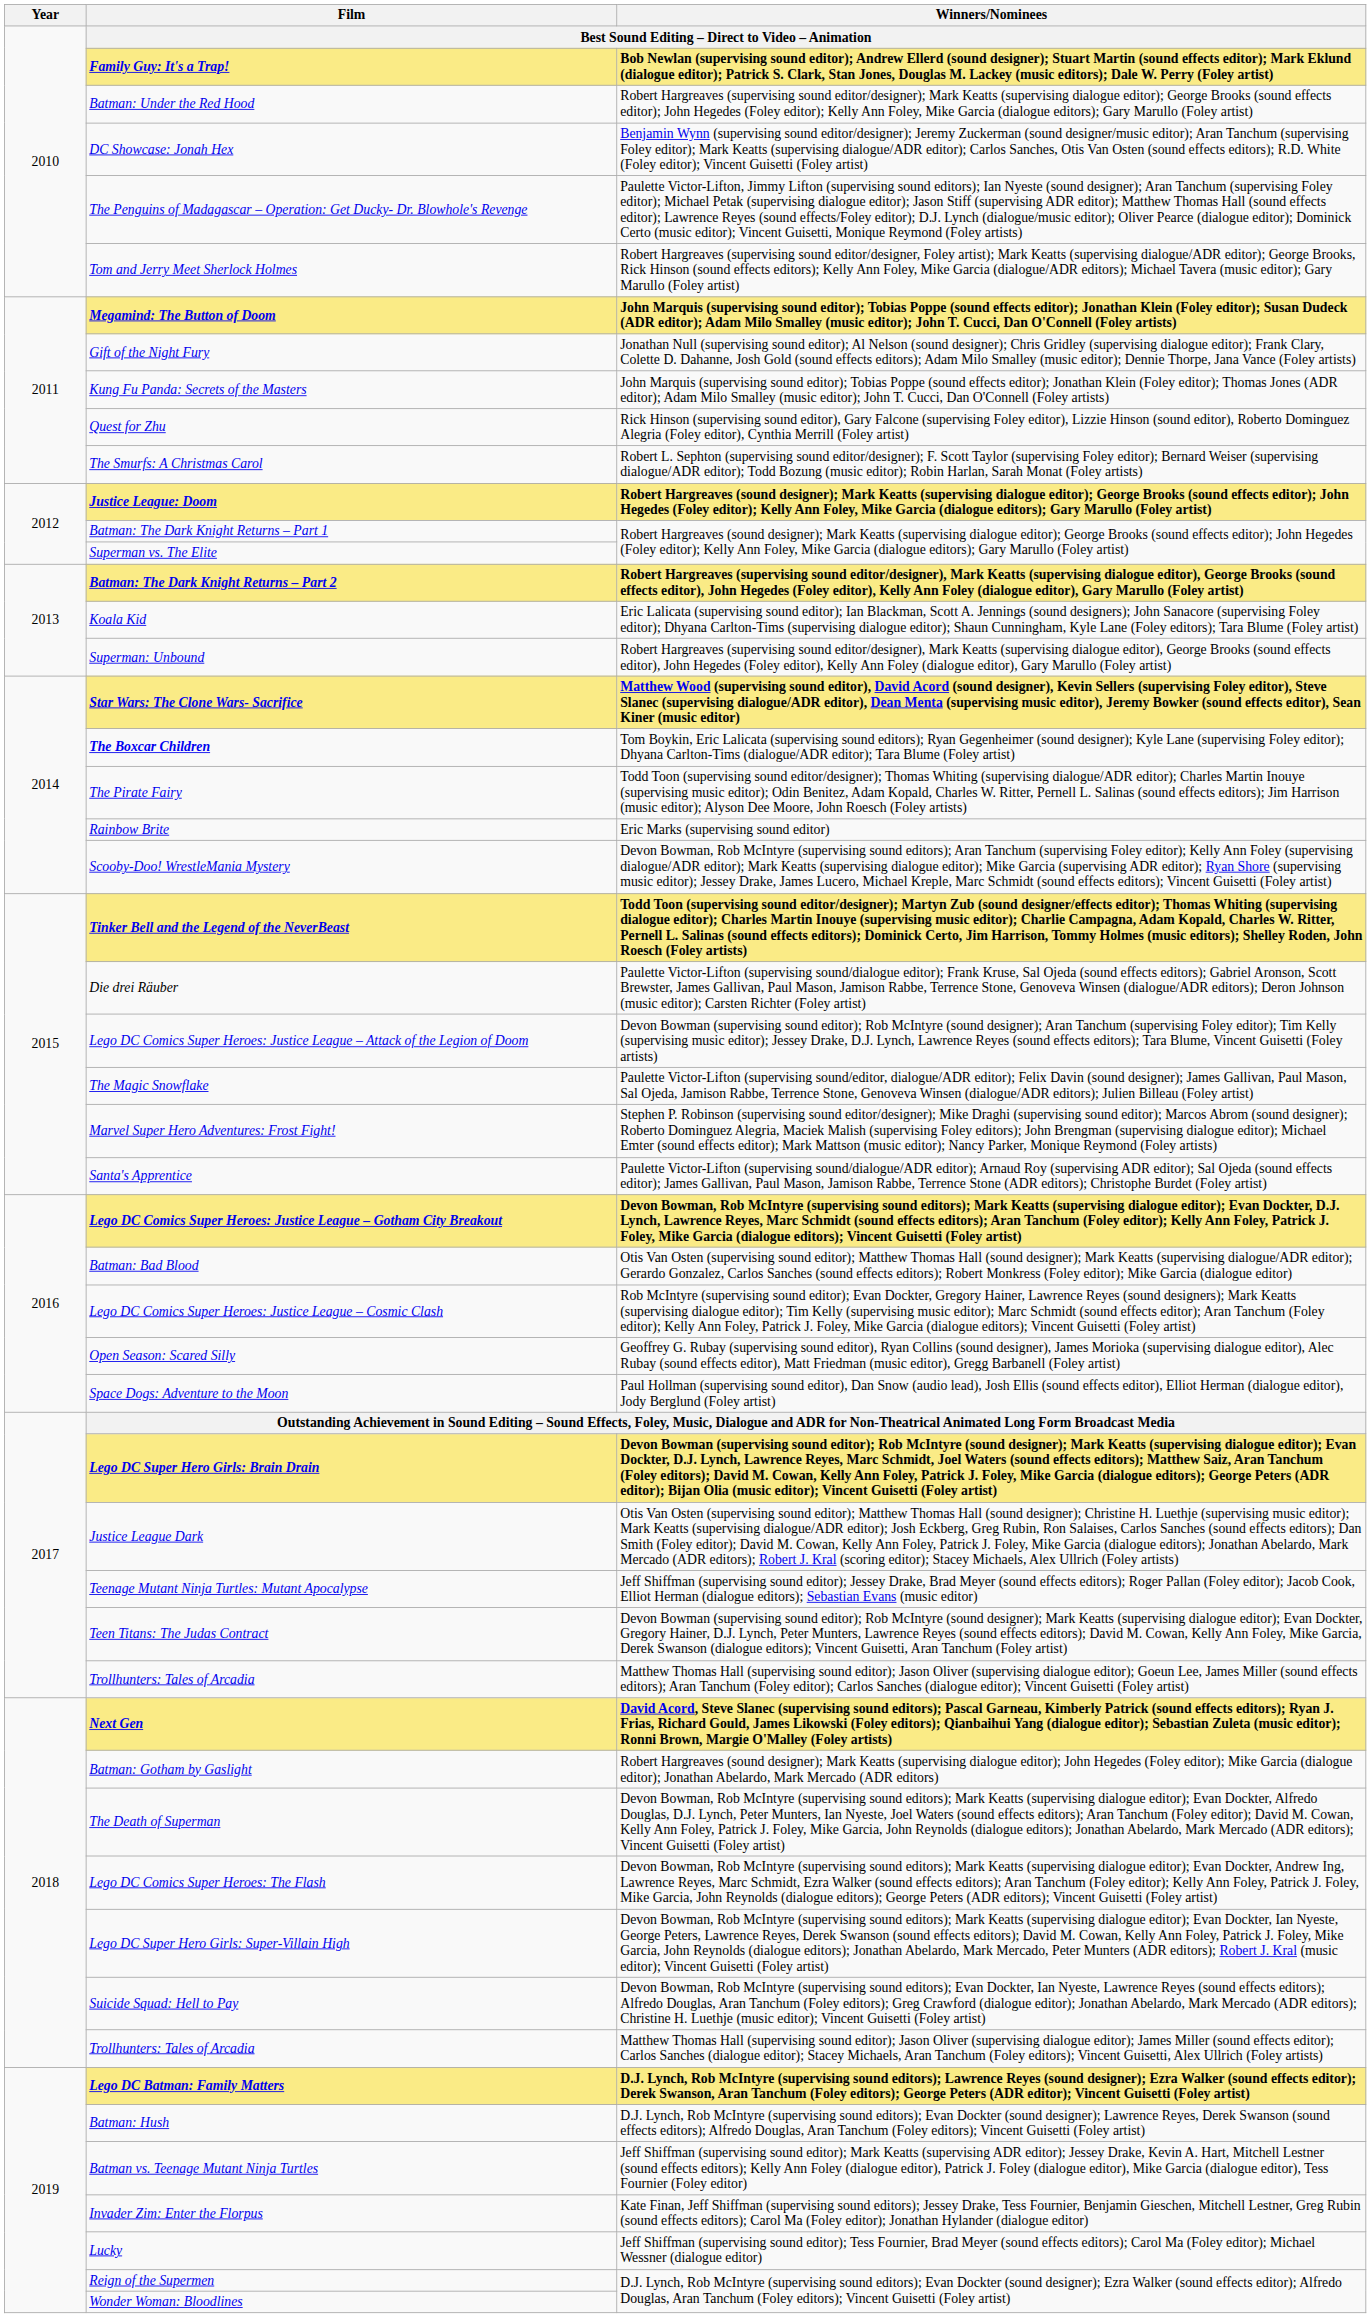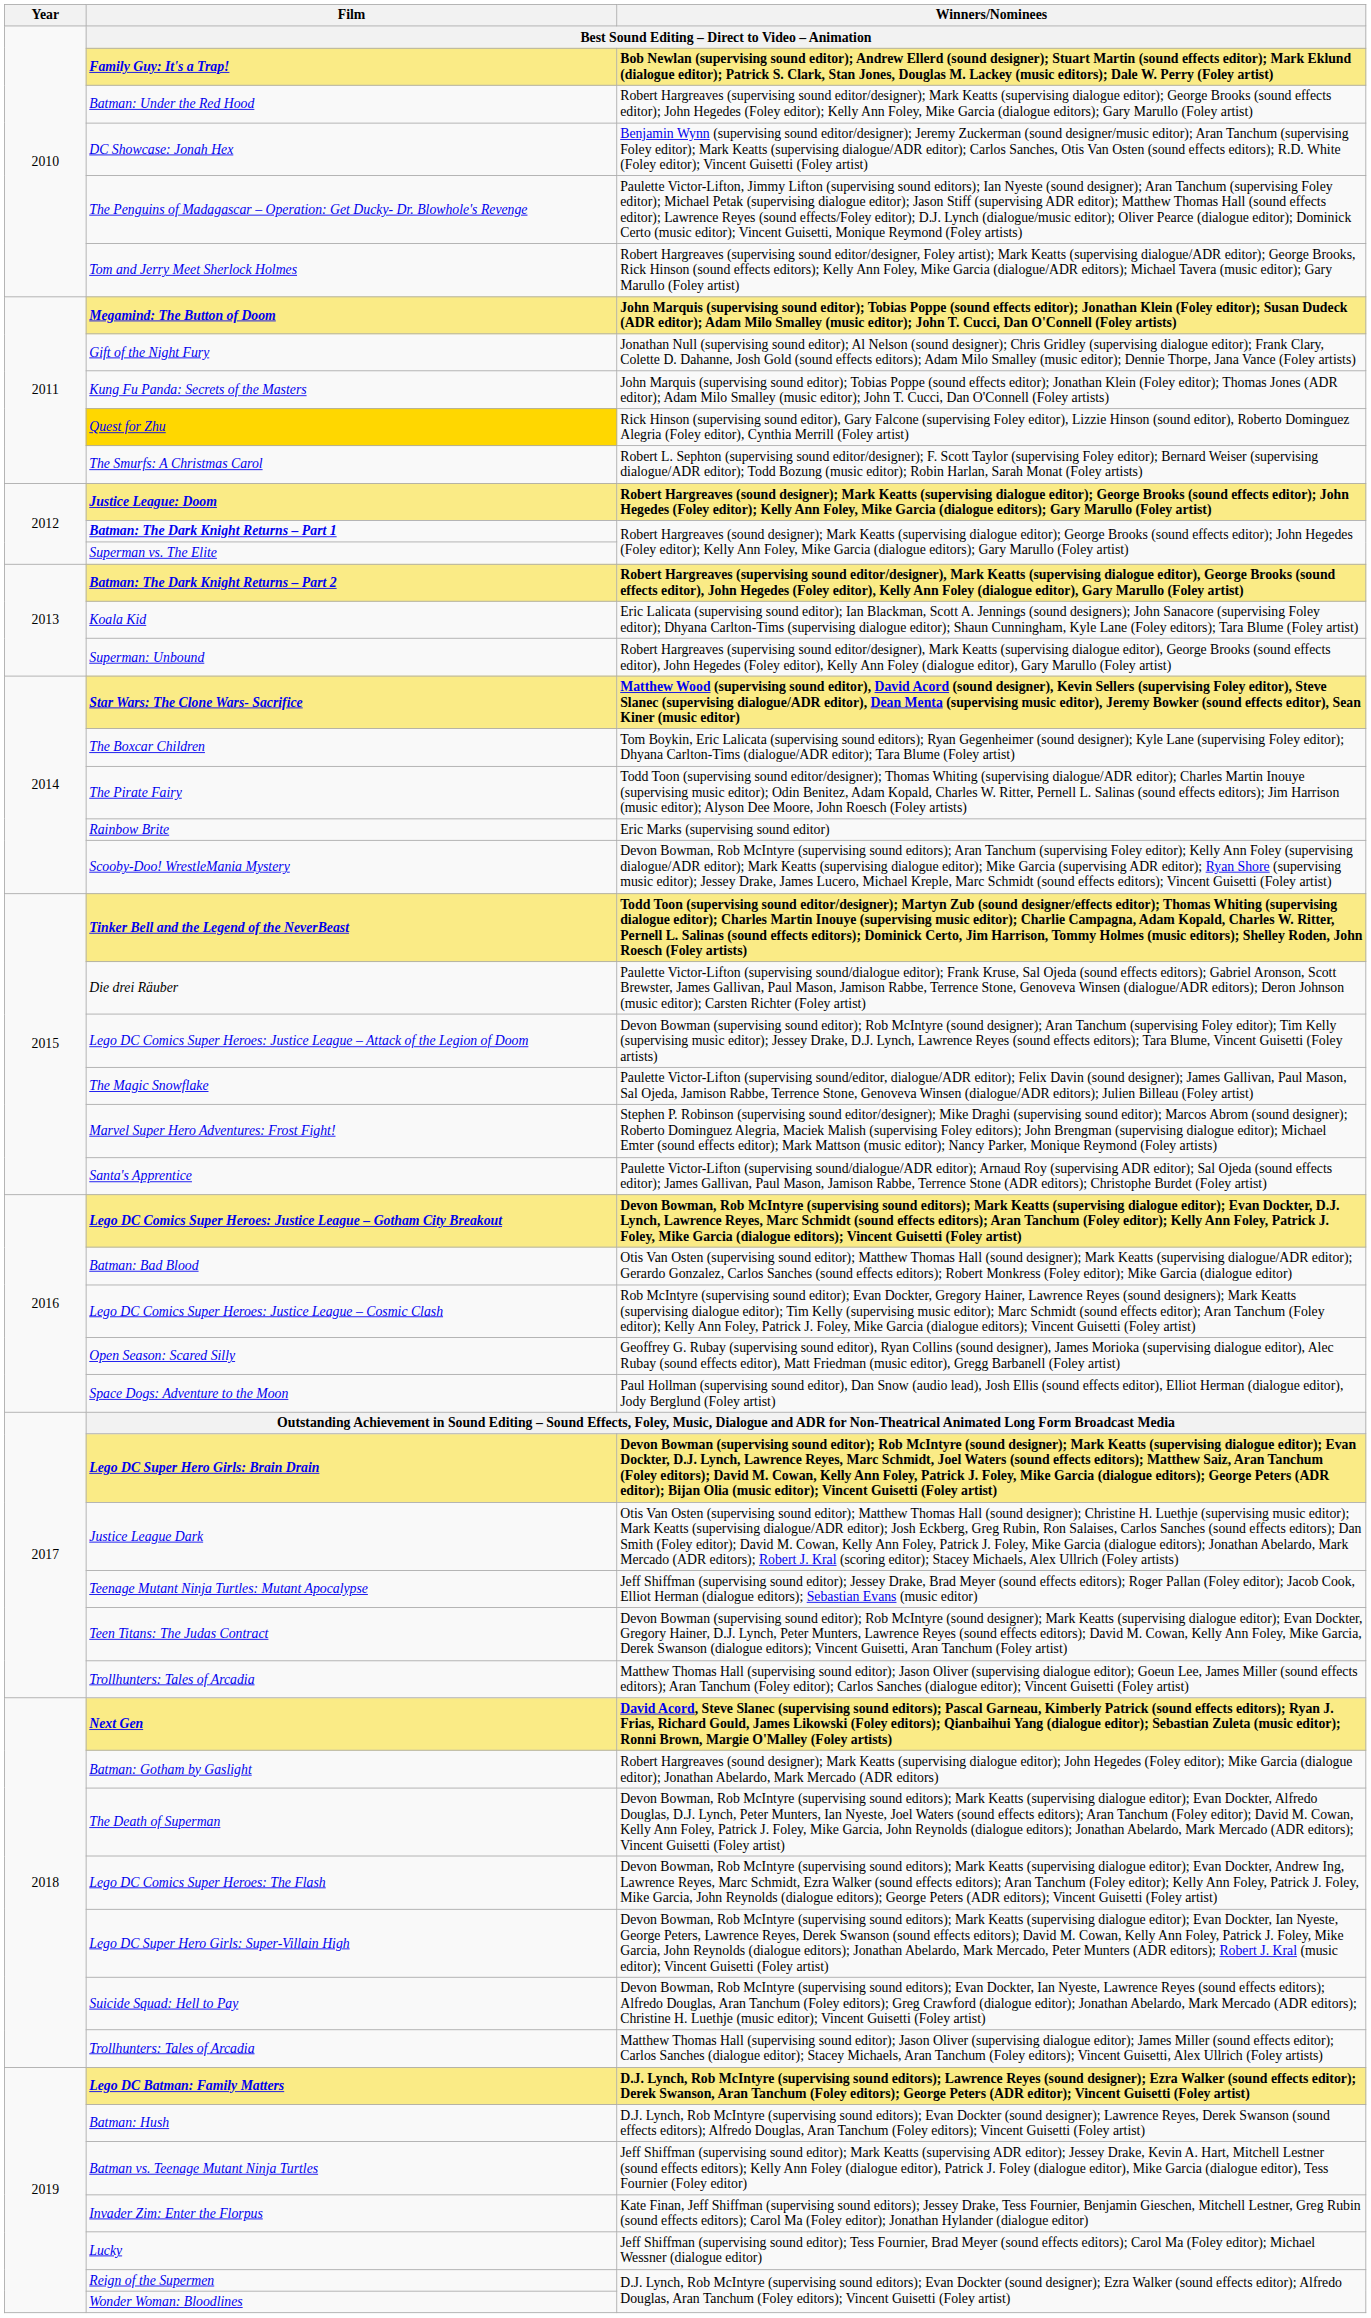(128, 427) no background -> (128, 427) gold background
(209, 531) normal -> (213, 531) bold
(150, 747) bold -> (147, 747) normal
